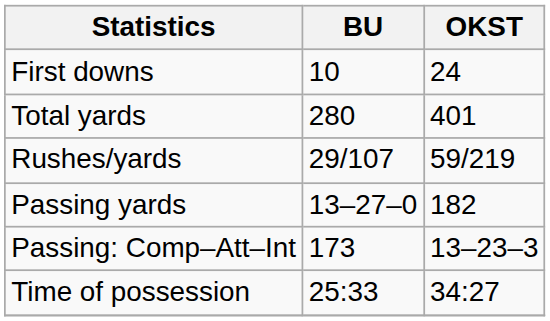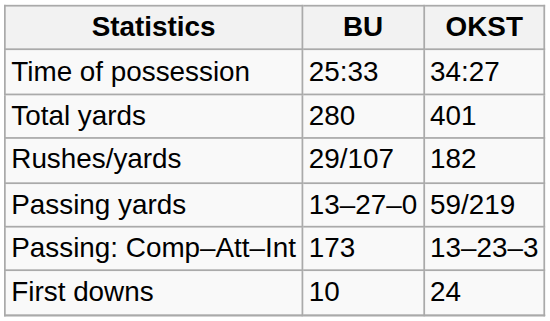rows swapped: (82, 71) <-> (131, 292)
(473, 159) 59/219 -> (453, 159) 182
(453, 204) 182 -> (473, 204) 59/219
